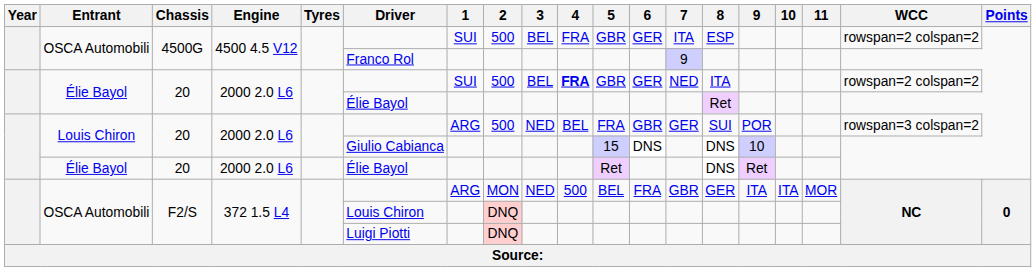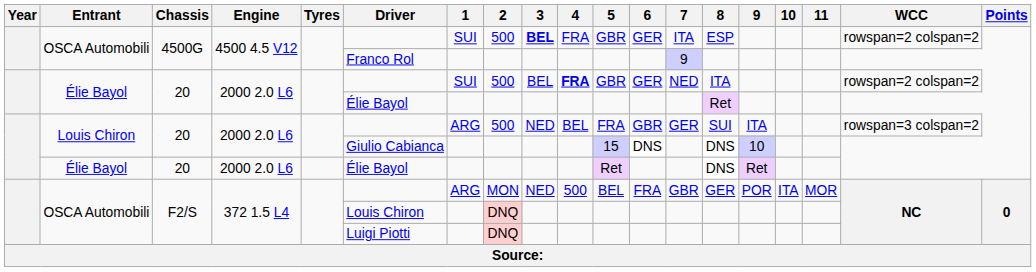(540, 38) normal -> (540, 38) bold
(757, 125) POR -> (757, 125) ITA
(757, 191) ITA -> (757, 191) POR
